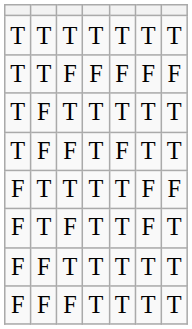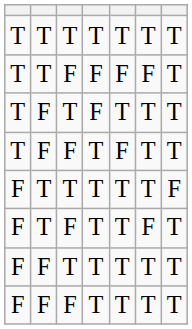(174, 73) F -> (174, 73) T
(96, 112) T -> (96, 112) F
(148, 189) F -> (148, 189) T
